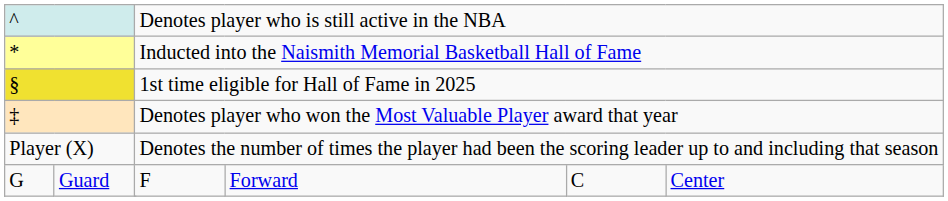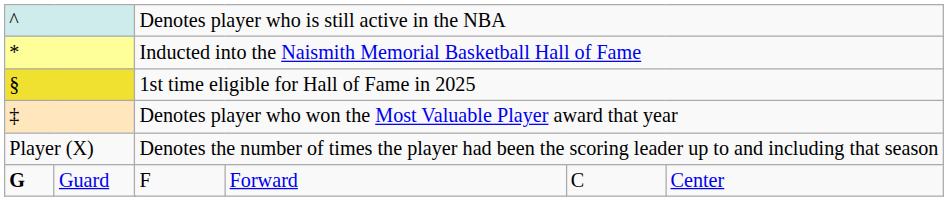(17, 180) normal -> (17, 180) bold
